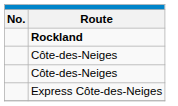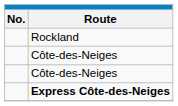(57, 37) bold -> (55, 37) normal
(97, 92) normal -> (100, 92) bold
